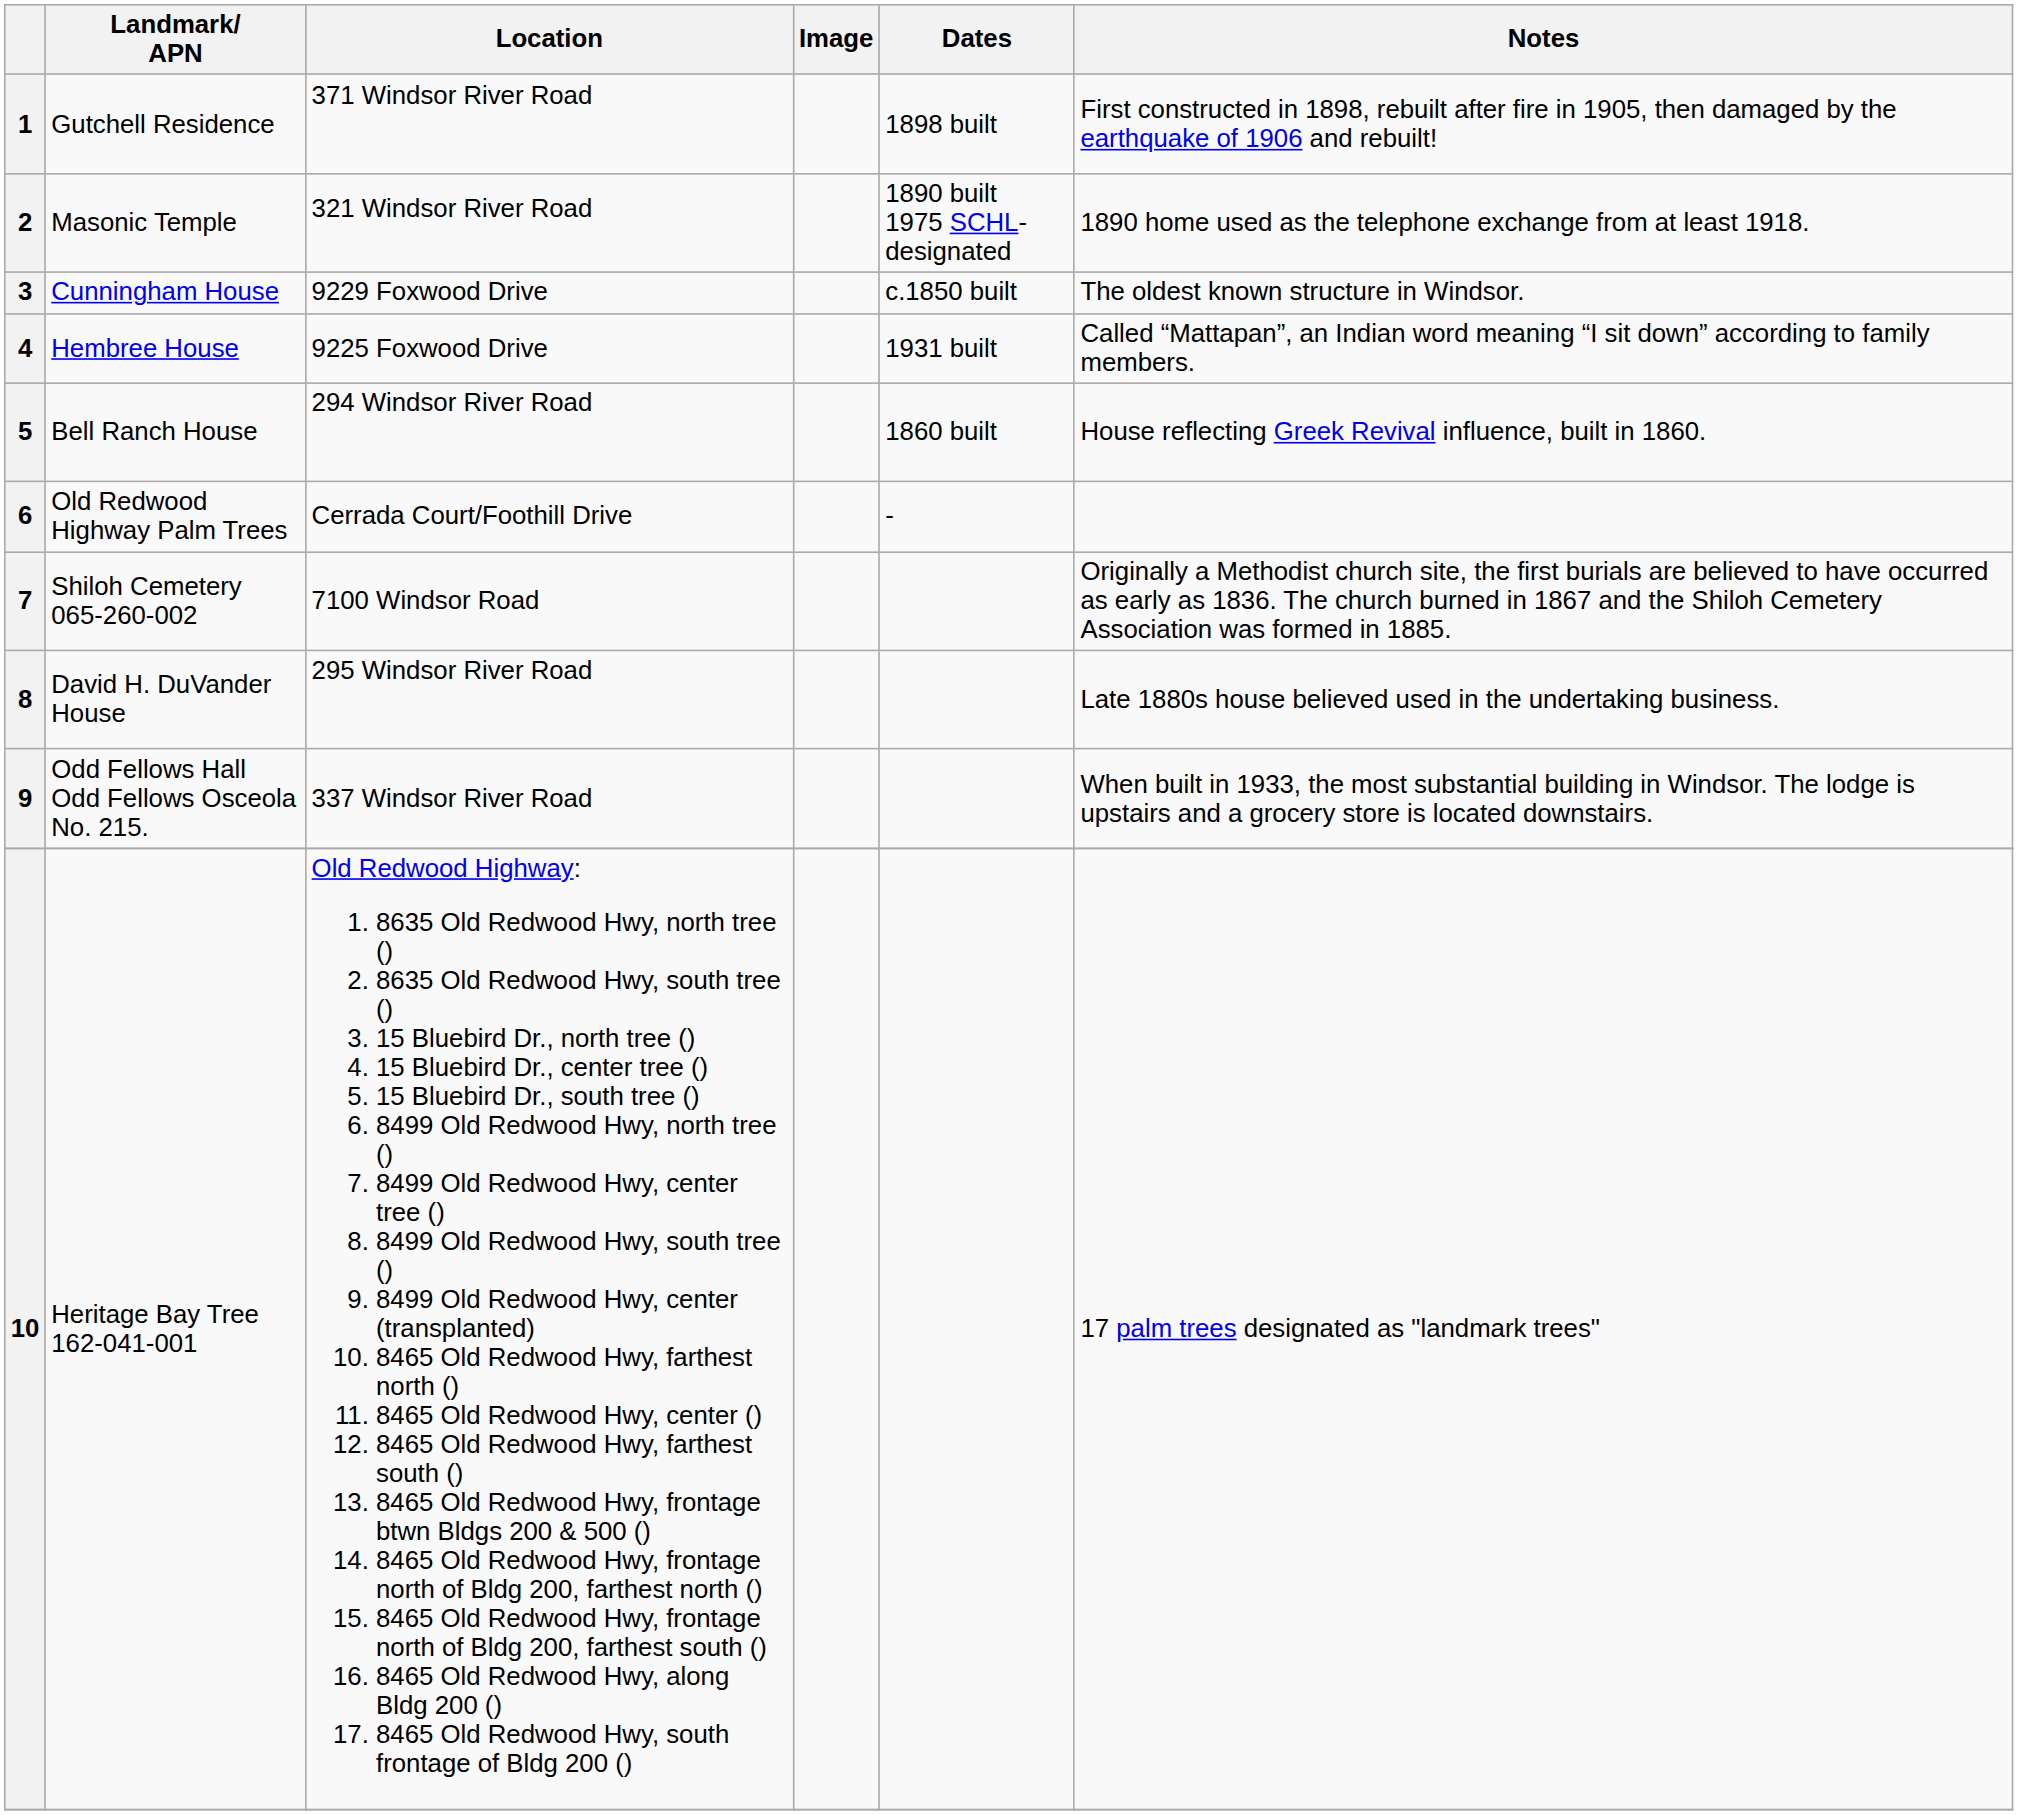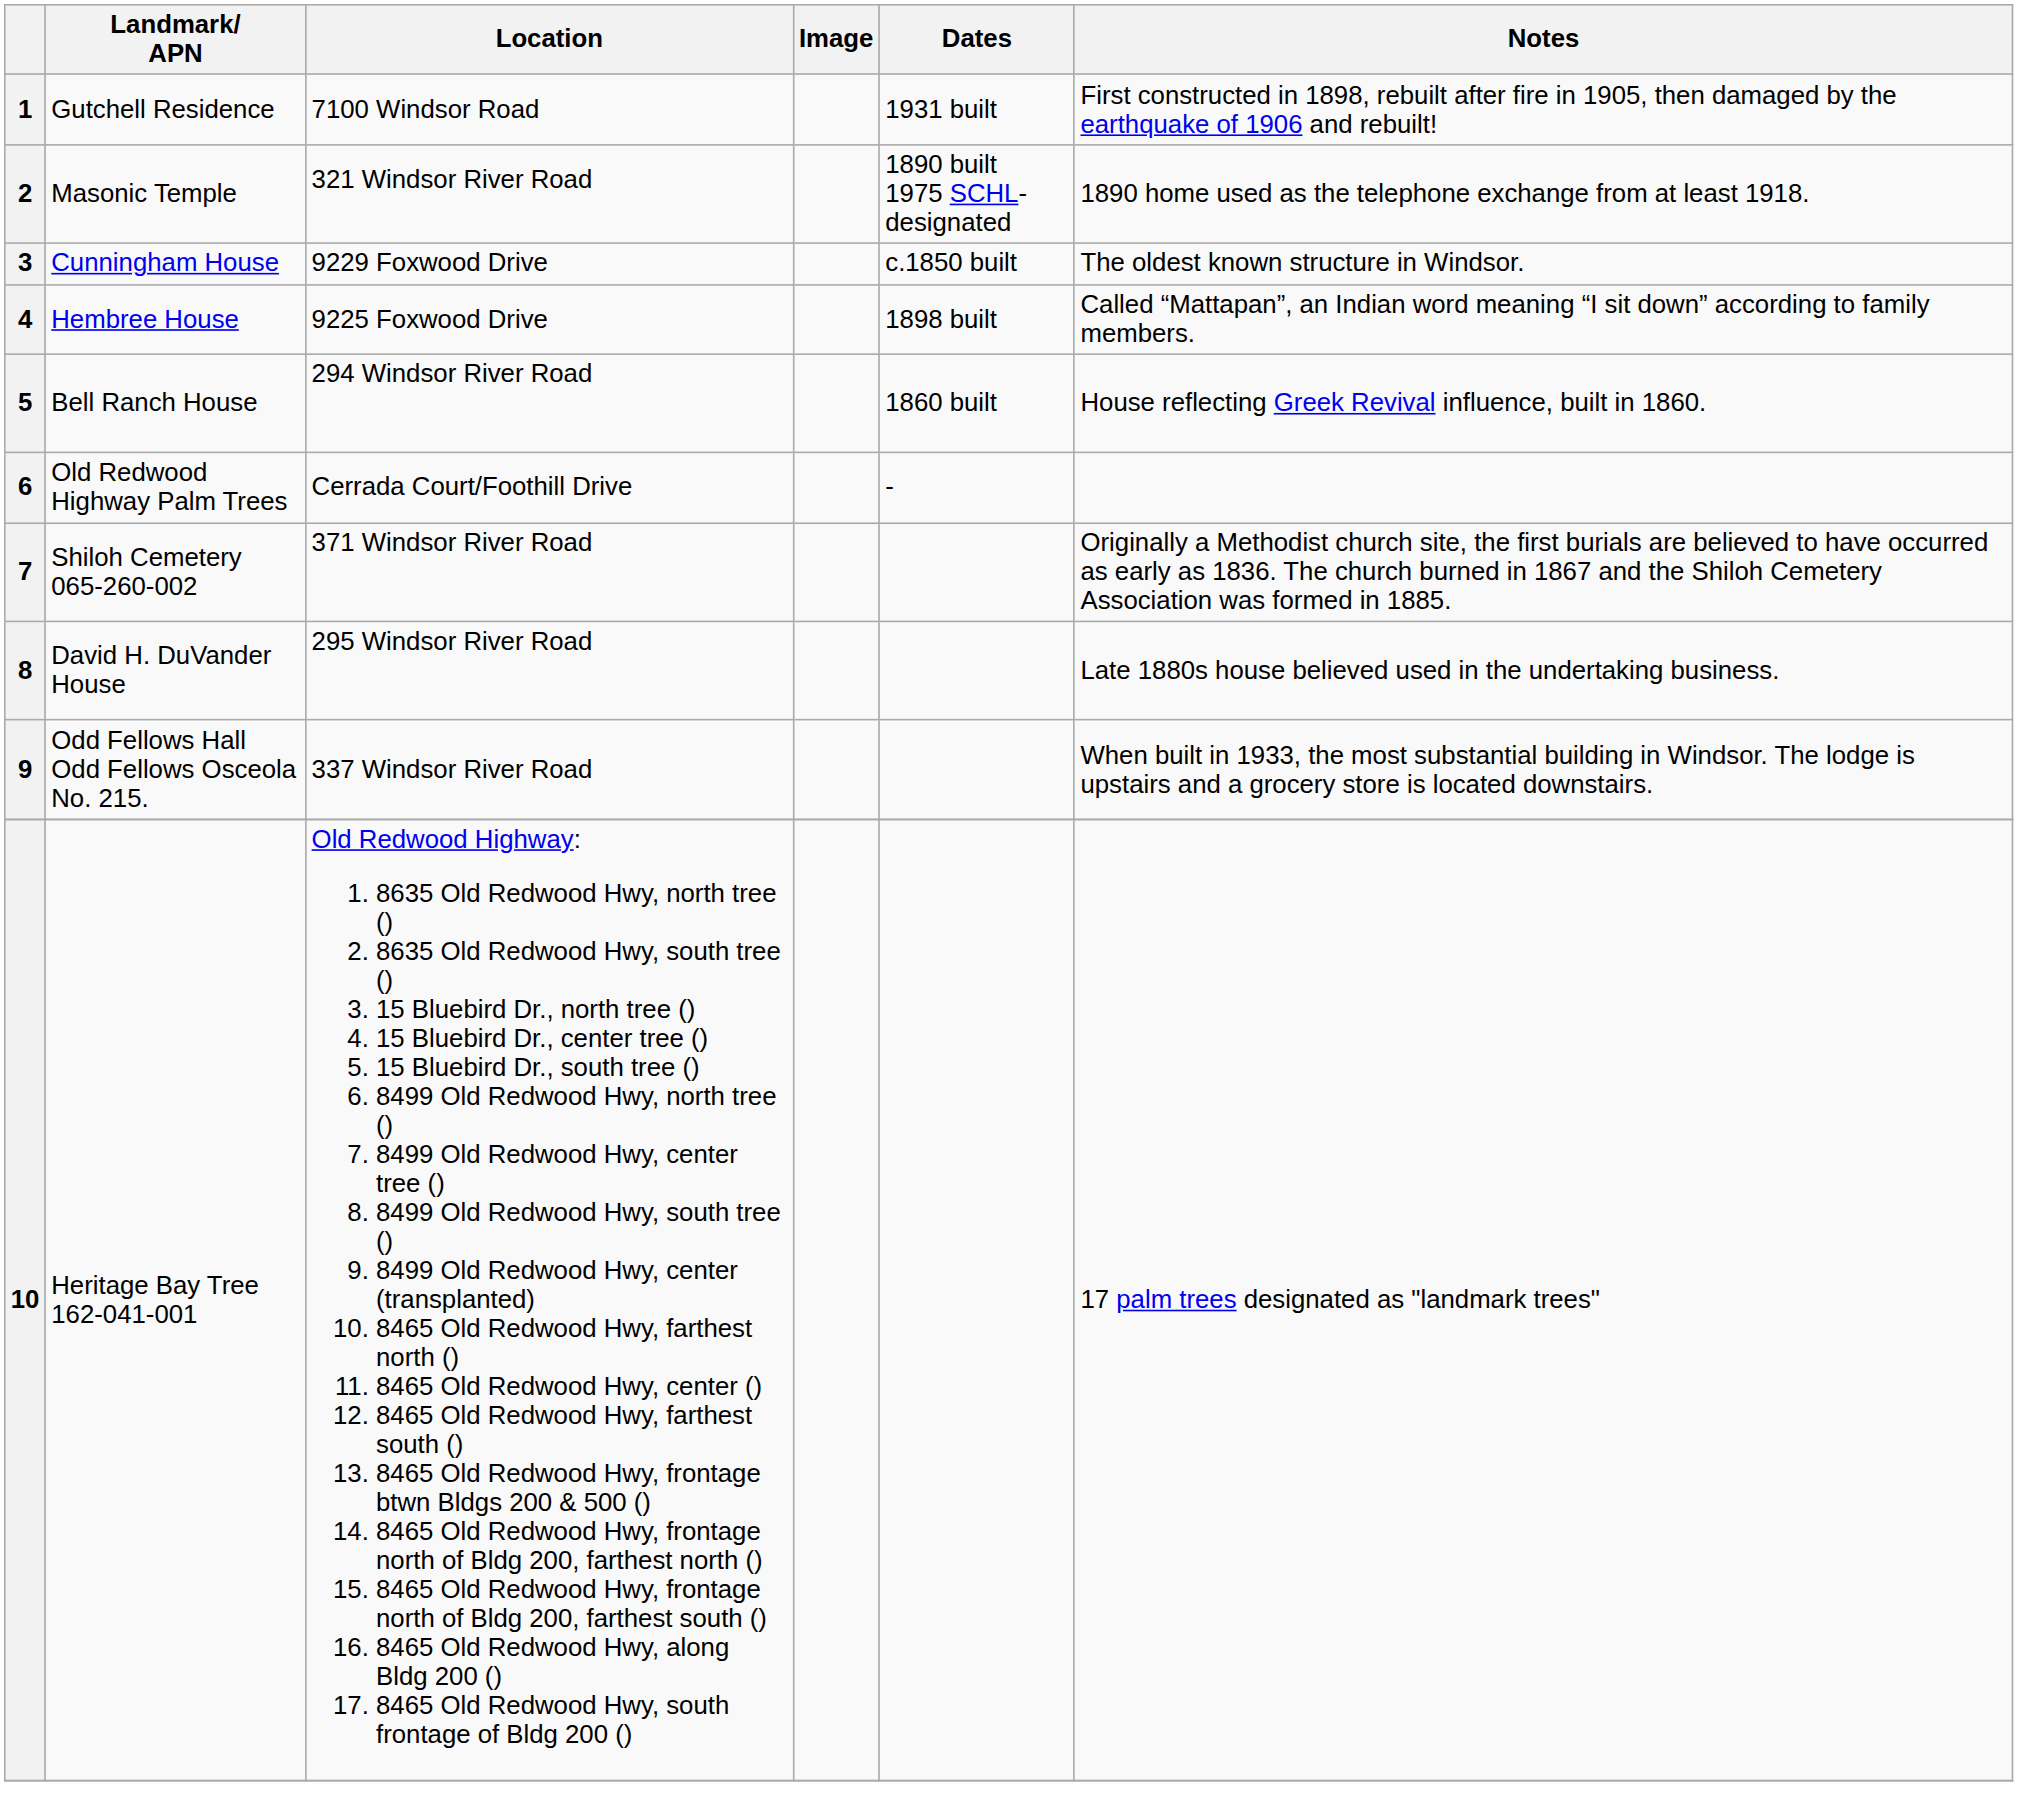(452, 94) 371 Windsor River Road -> (425, 109) 7100 Windsor Road
(941, 123) 1898 built -> (941, 109) 1931 built
(941, 347) 1931 built -> (941, 318) 1898 built
(425, 600) 7100 Windsor Road -> (452, 542) 371 Windsor River Road
